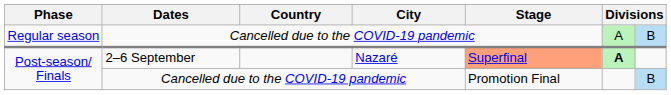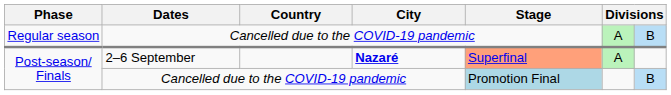(376, 58) normal -> (377, 58) bold
(619, 58) bold -> (618, 58) normal
(514, 78) no background -> (514, 78) lightblue background
